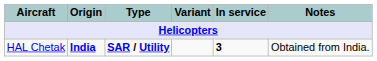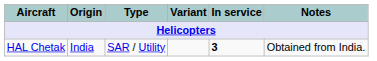(83, 47) bold -> (82, 47) normal
(138, 47) bold -> (136, 47) normal
